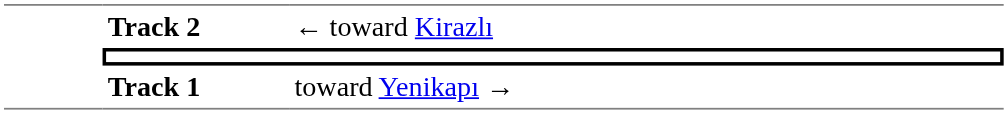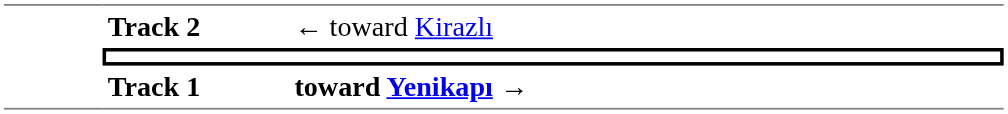(404, 86) normal -> (411, 86) bold
